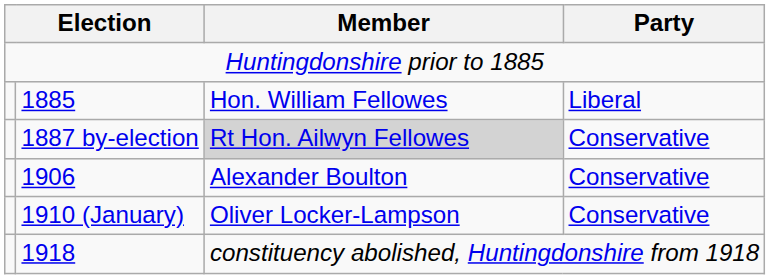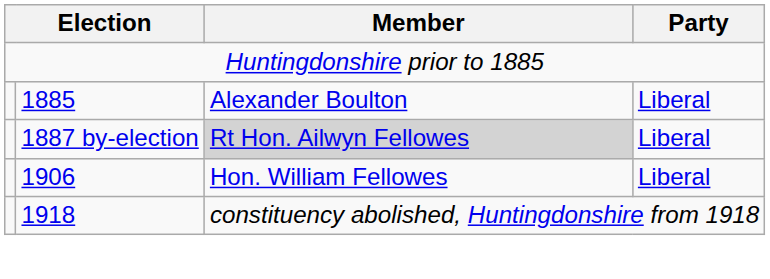(329, 100) Hon. William Fellowes -> (309, 100) Alexander Boulton
(639, 138) Conservative -> (674, 138) Liberal
(309, 176) Alexander Boulton -> (329, 176) Hon. William Fellowes
(639, 176) Conservative -> (674, 176) Liberal
- row: (103, 215)
